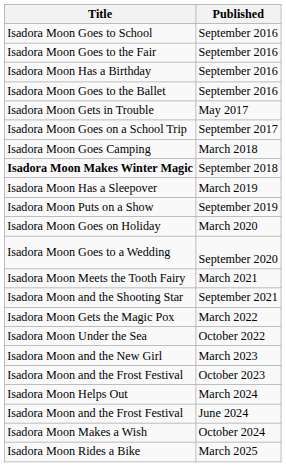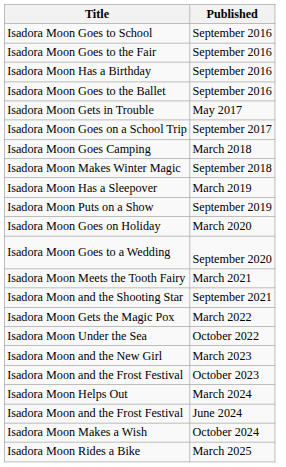(100, 168) bold -> (94, 168) normal
